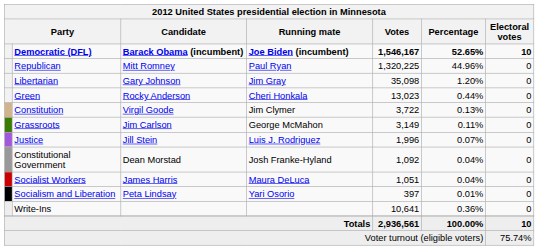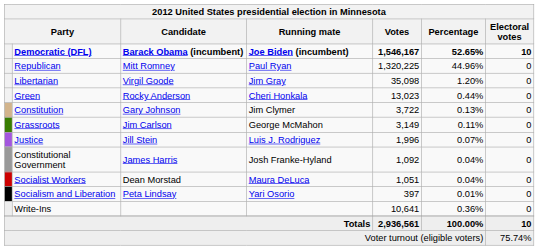(152, 81) Gary Johnson -> (148, 81) Virgil Goode
(148, 110) Virgil Goode -> (152, 110) Gary Johnson
(152, 159) Dean Morstad -> (150, 159) James Harris
(150, 179) James Harris -> (152, 179) Dean Morstad
